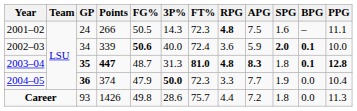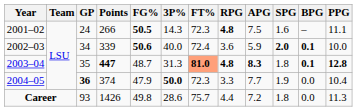(142, 30) normal -> (142, 30) bold
(85, 64) bold -> (85, 64) normal
(200, 64) no background -> (200, 64) lightsalmon background
